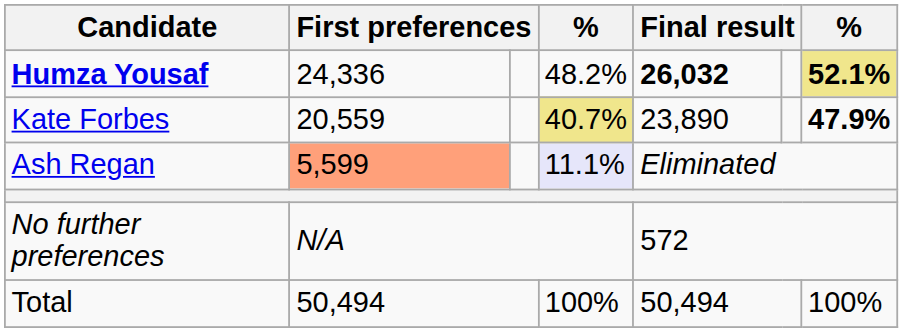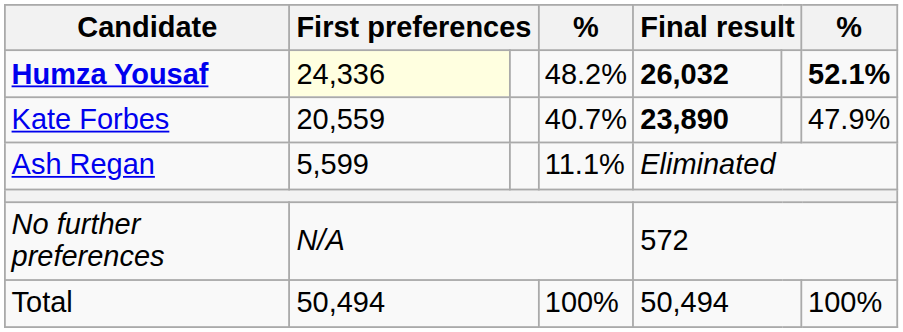(341, 73) no background -> (341, 73) lightyellow background
(849, 73) khaki background -> (849, 73) no background
(586, 119) khaki background -> (586, 119) no background
(685, 119) normal -> (685, 119) bold
(849, 119) bold -> (849, 119) normal
(333, 165) lightsalmon background -> (333, 165) no background
(585, 165) lavender background -> (585, 165) no background
